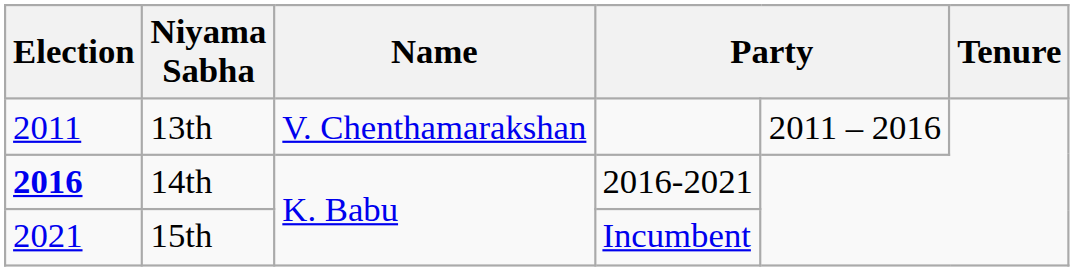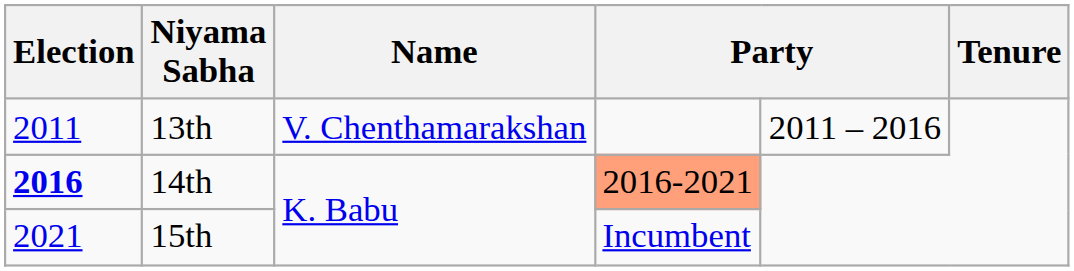(678, 181) no background -> (678, 181) lightsalmon background
